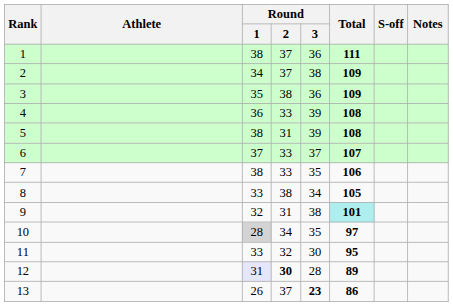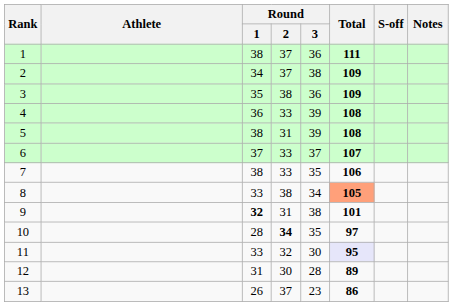(352, 192) no background -> (352, 192) lightsalmon background
(257, 212) normal -> (257, 212) bold
(352, 212) paleturquoise background -> (352, 212) no background
(257, 232) lightgrey background -> (257, 232) no background
(286, 232) normal -> (286, 232) bold
(352, 251) no background -> (352, 251) lavender background
(257, 271) lavender background -> (257, 271) no background
(286, 271) bold -> (286, 271) normal
(315, 291) bold -> (315, 291) normal
